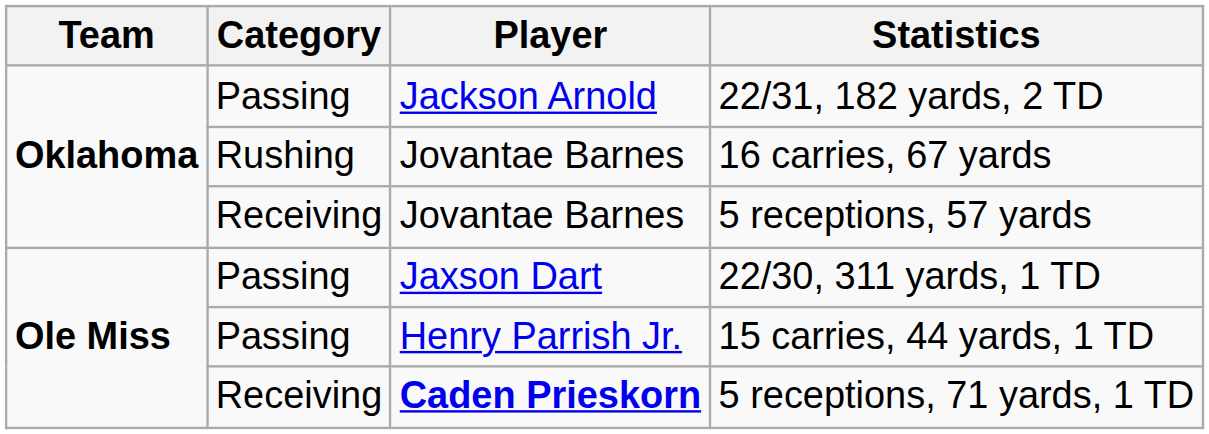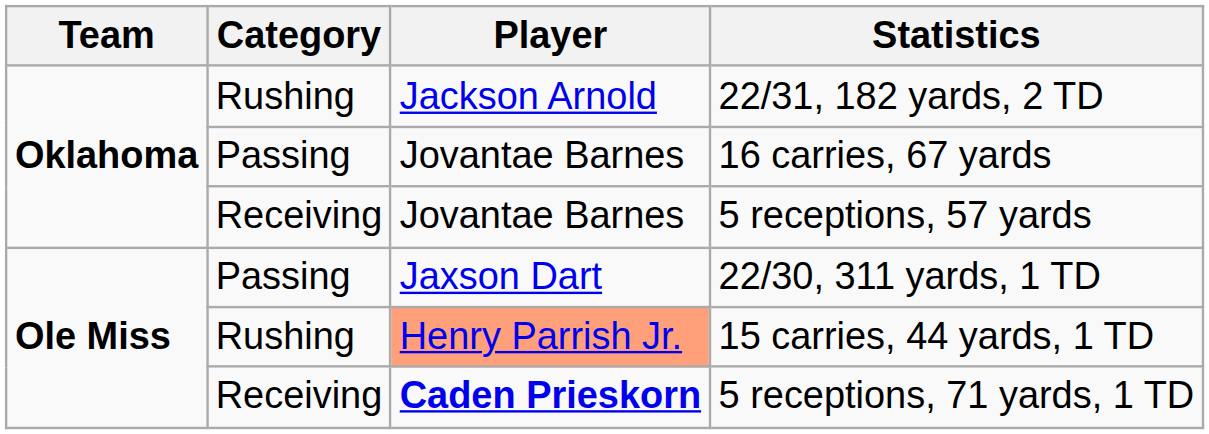(283, 95) Passing -> (285, 95) Rushing
(285, 155) Rushing -> (283, 155) Passing
(283, 336) Passing -> (285, 336) Rushing
(541, 336) no background -> (541, 336) lightsalmon background
